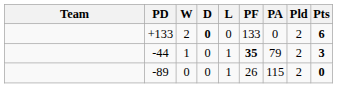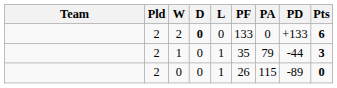columns swapped: (299, 14) <-> (160, 14)
(251, 53) bold -> (244, 53) normal
